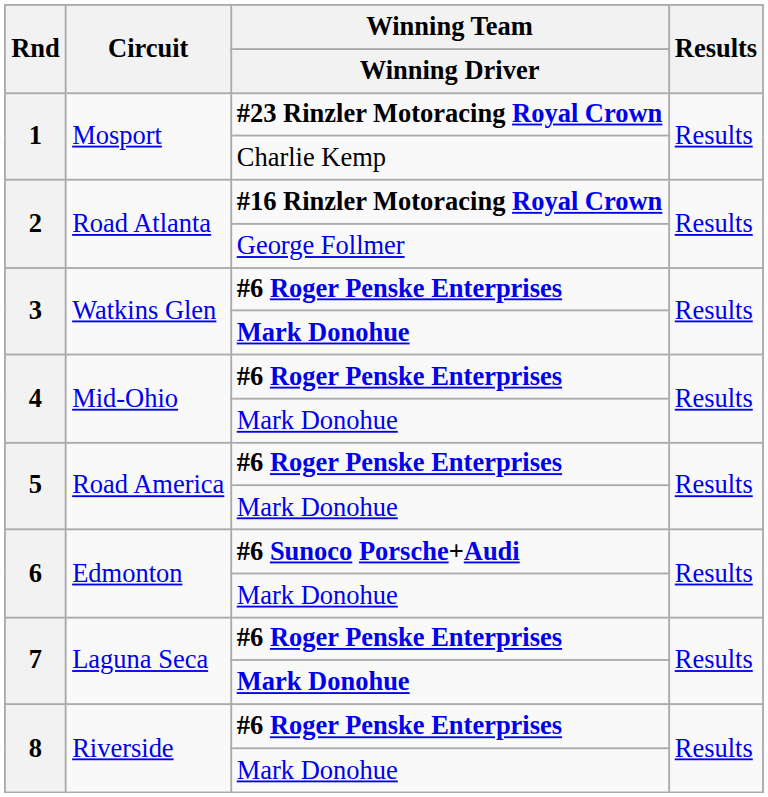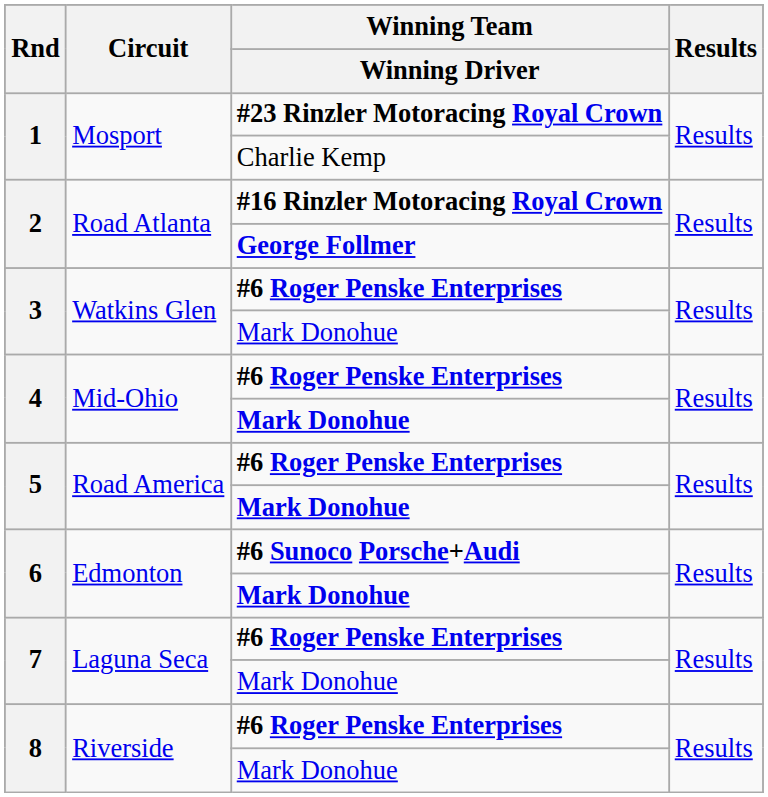(321, 245) normal -> (326, 245) bold
(323, 332) bold -> (317, 332) normal
(317, 420) normal -> (323, 420) bold
(317, 507) normal -> (323, 507) bold
(317, 594) normal -> (323, 594) bold
(323, 682) bold -> (317, 682) normal
